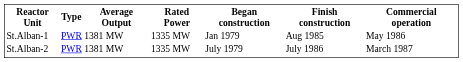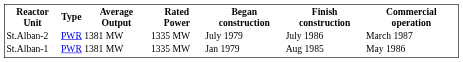rows swapped: (27, 36) <-> (27, 49)
